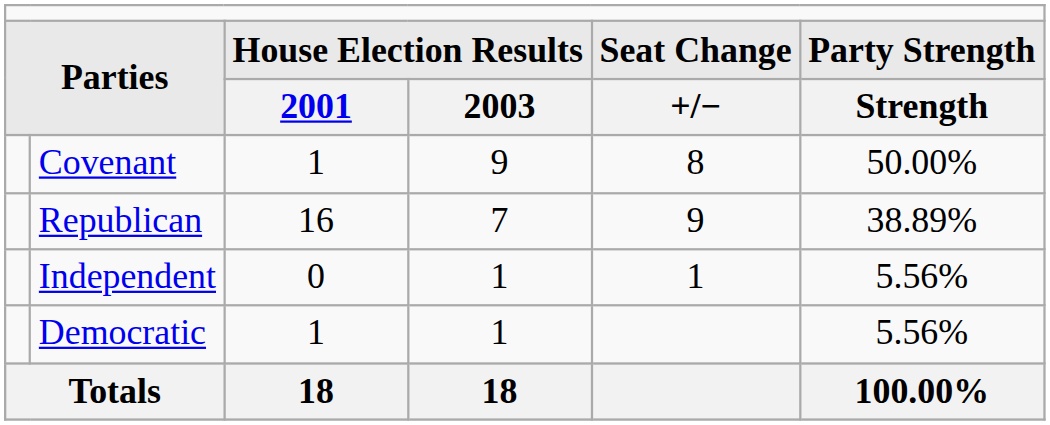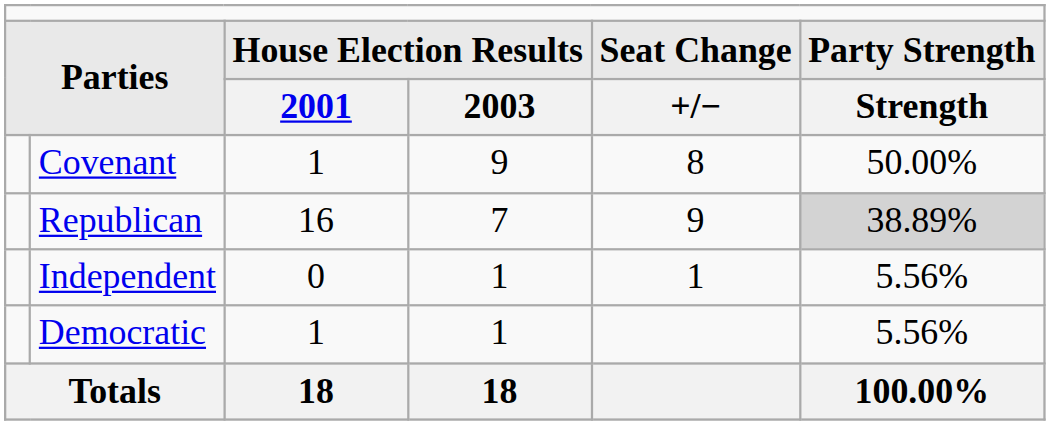(922, 219) no background -> (922, 219) lightgrey background
